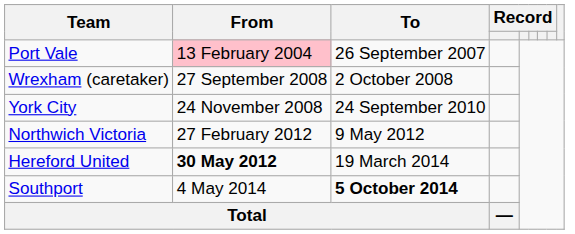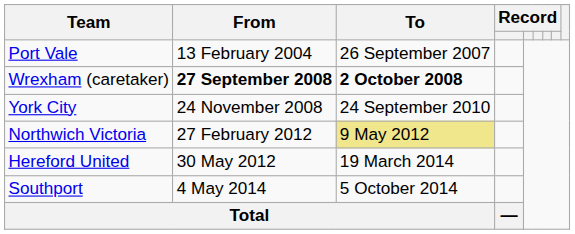(244, 53) pink background -> (244, 53) no background
(252, 80) normal -> (254, 80) bold
(394, 80) normal -> (401, 80) bold
(380, 134) no background -> (385, 134) khaki background
(227, 161) bold -> (226, 161) normal
(396, 188) bold -> (399, 188) normal
